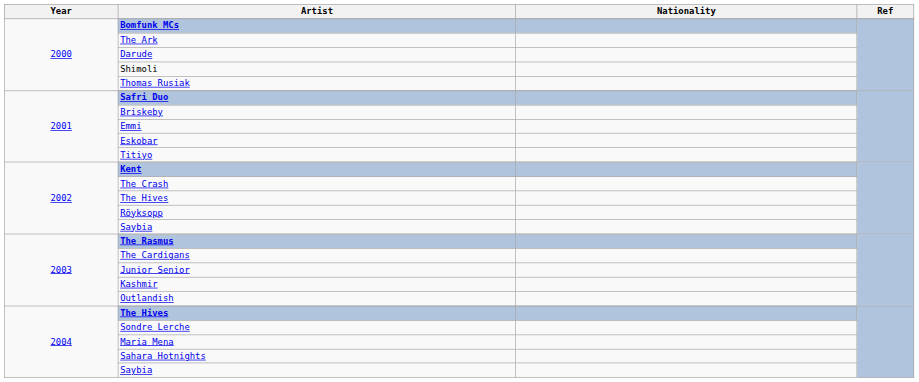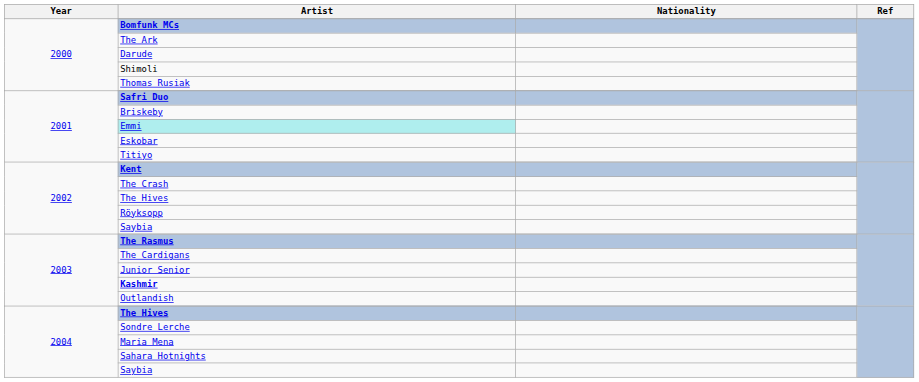(131, 127) no background -> (131, 127) paleturquoise background
(139, 285) normal -> (139, 285) bold
